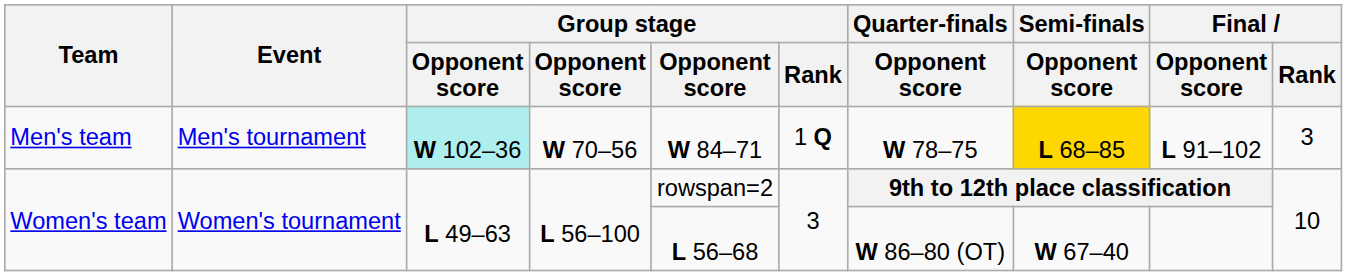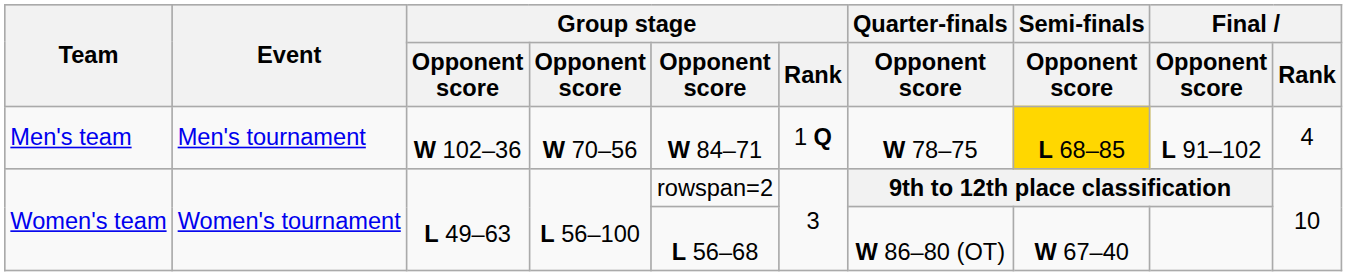(468, 151) paleturquoise background -> (468, 151) no background
(1307, 138) 3 -> (1307, 138) 4
